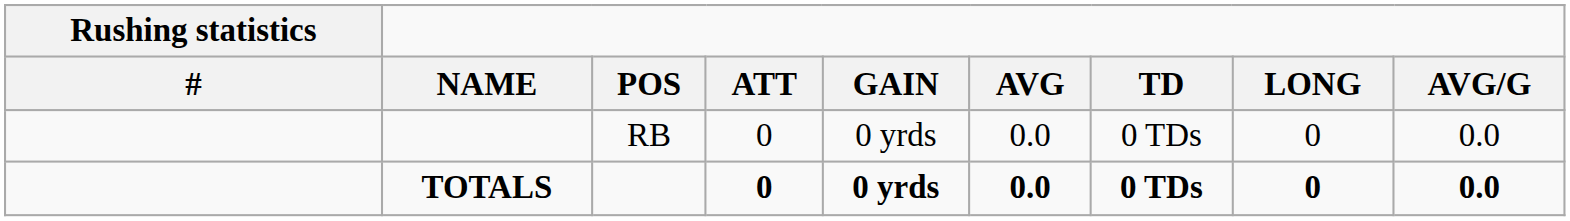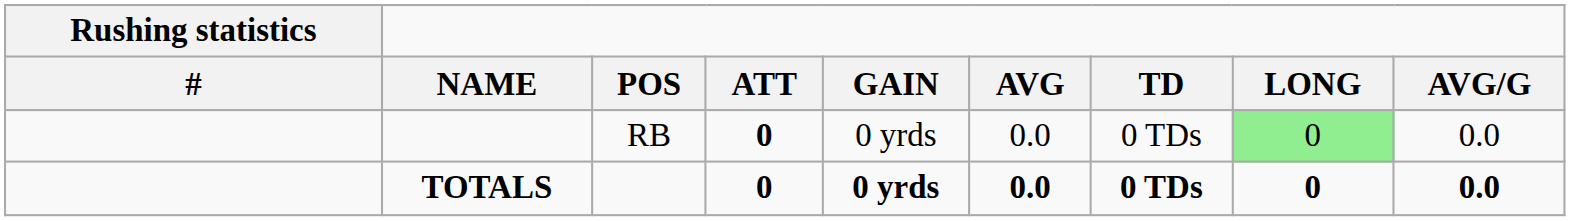(764, 135) normal -> (764, 135) bold
(1313, 135) no background -> (1313, 135) lightgreen background
